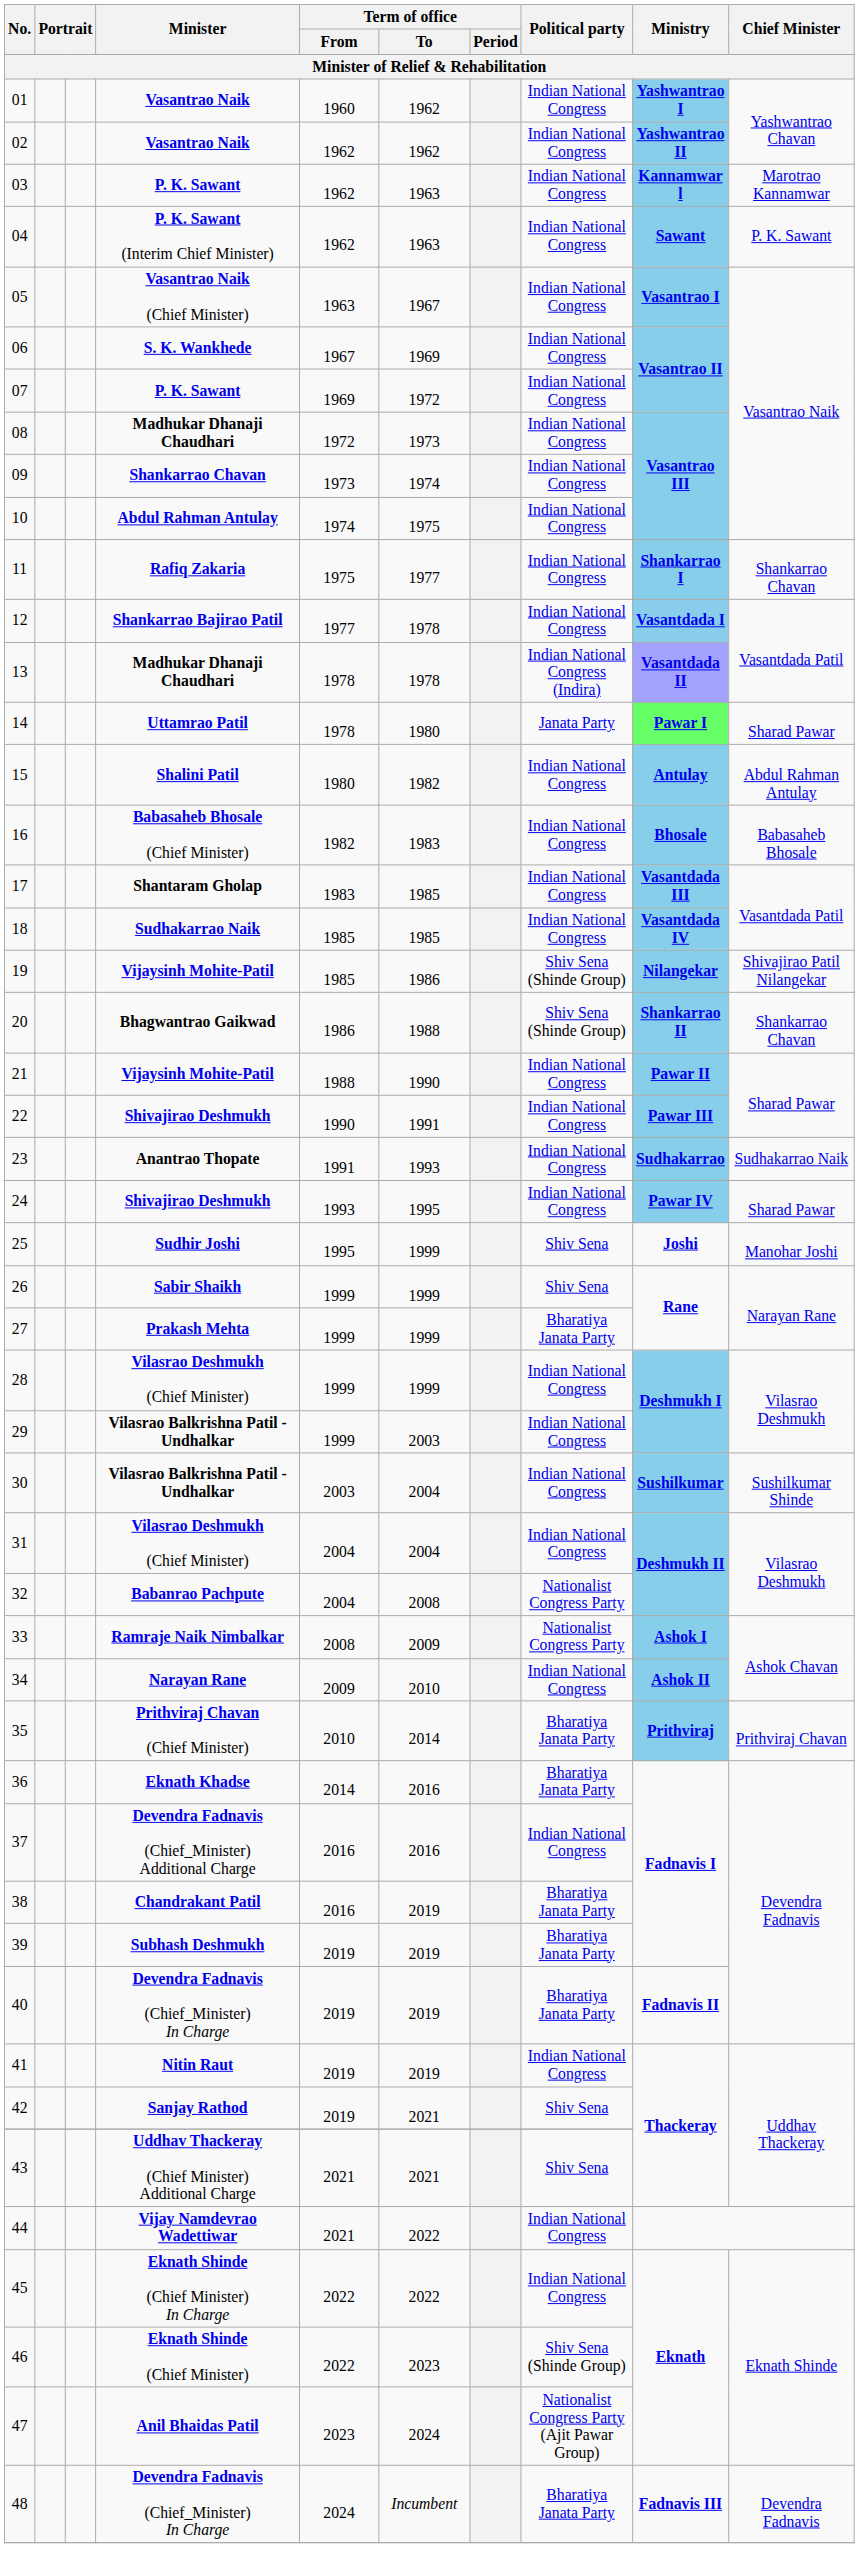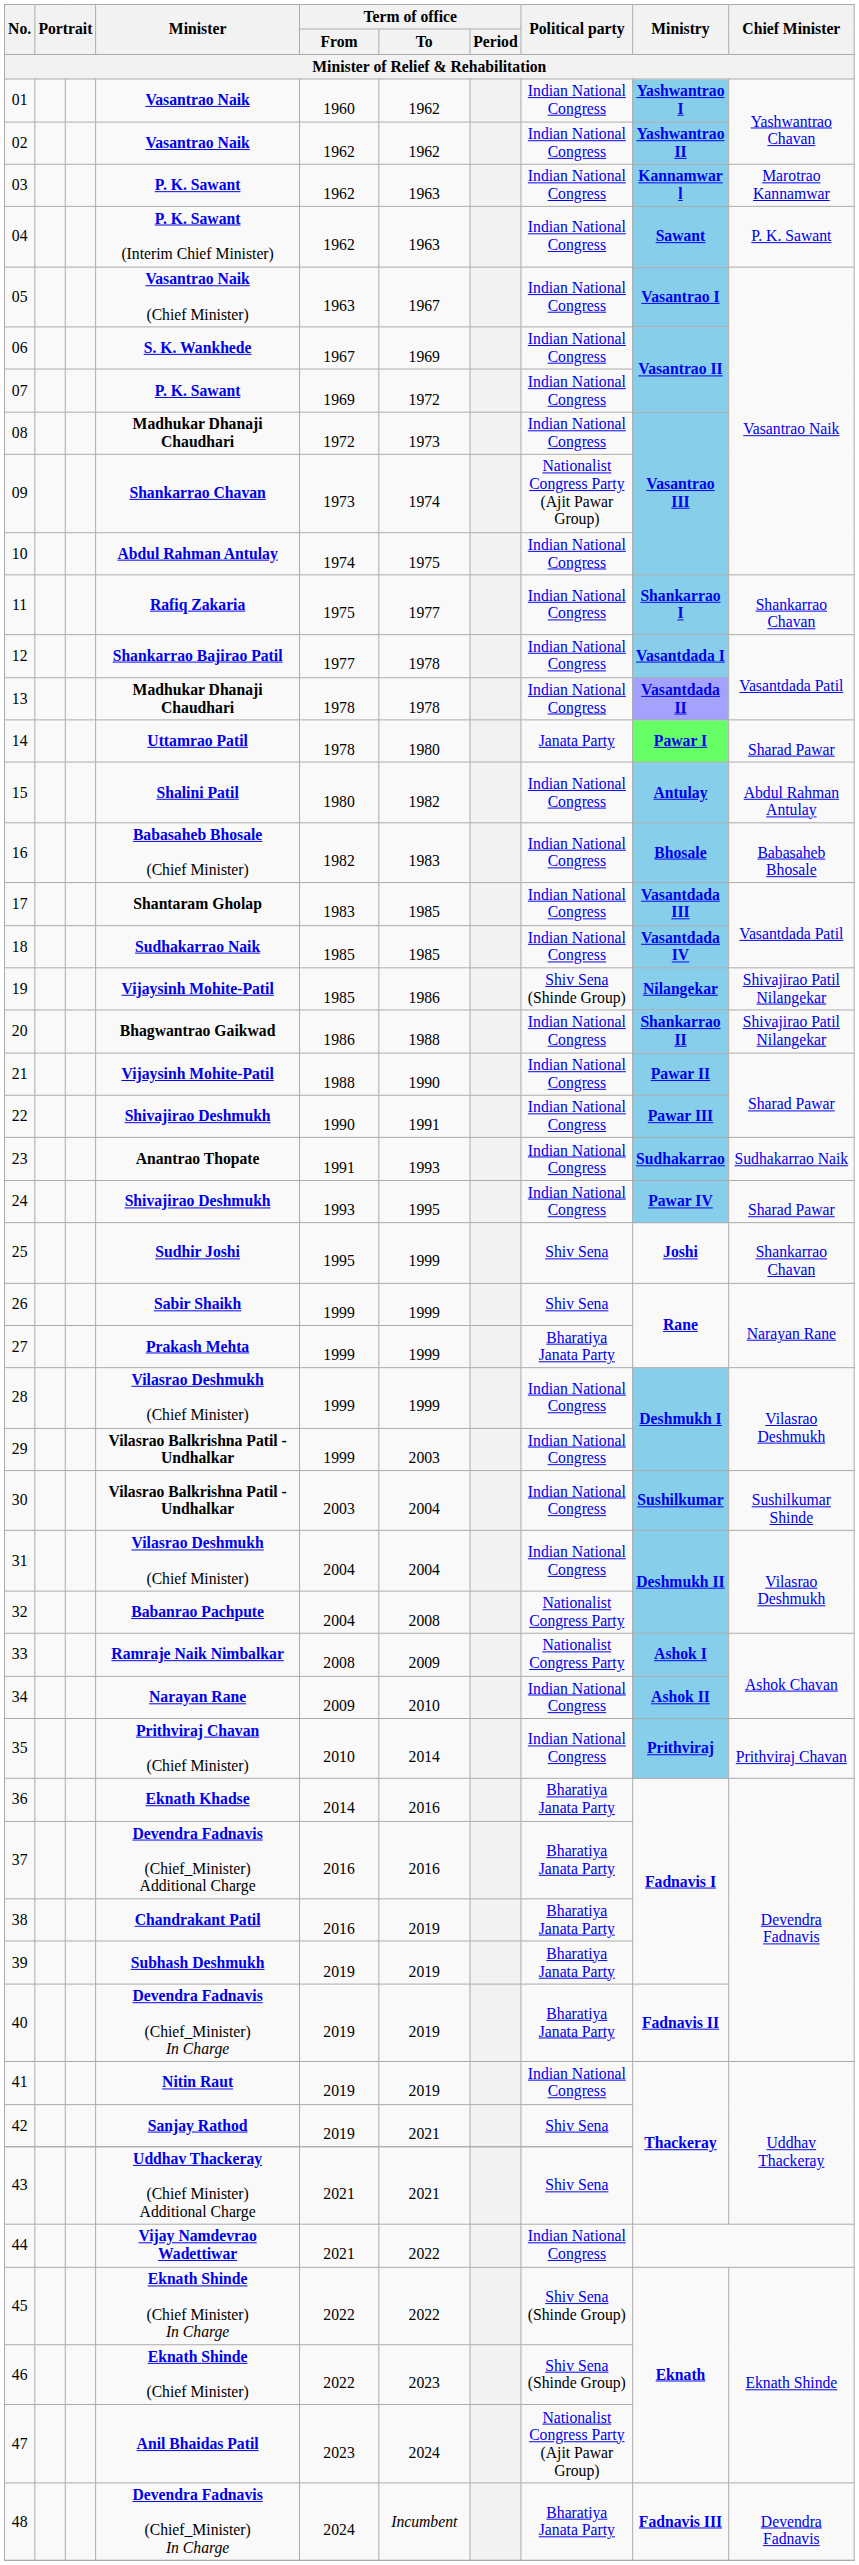(577, 475) Indian National Congress -> (577, 493) Nationalist Congress Party (Ajit Pawar Group)
(577, 672) Indian National Congress (Indira) -> (577, 698) Indian National Congress
(577, 1022) Shiv Sena (Shinde Group) -> (577, 1031) Indian National Congress
(791, 1031) Shankarrao Chavan -> (791, 1031) Shivajirao Patil Nilangekar
(791, 1252) Manohar Joshi -> (791, 1261) Shankarrao Chavan
(577, 1730) Bharatiya Janata Party -> (577, 1748) Indian National Congress
(577, 1842) Indian National Congress -> (577, 1859) Bharatiya Janata Party
(577, 2288) Indian National Congress -> (577, 2305) Shiv Sena (Shinde Group)
